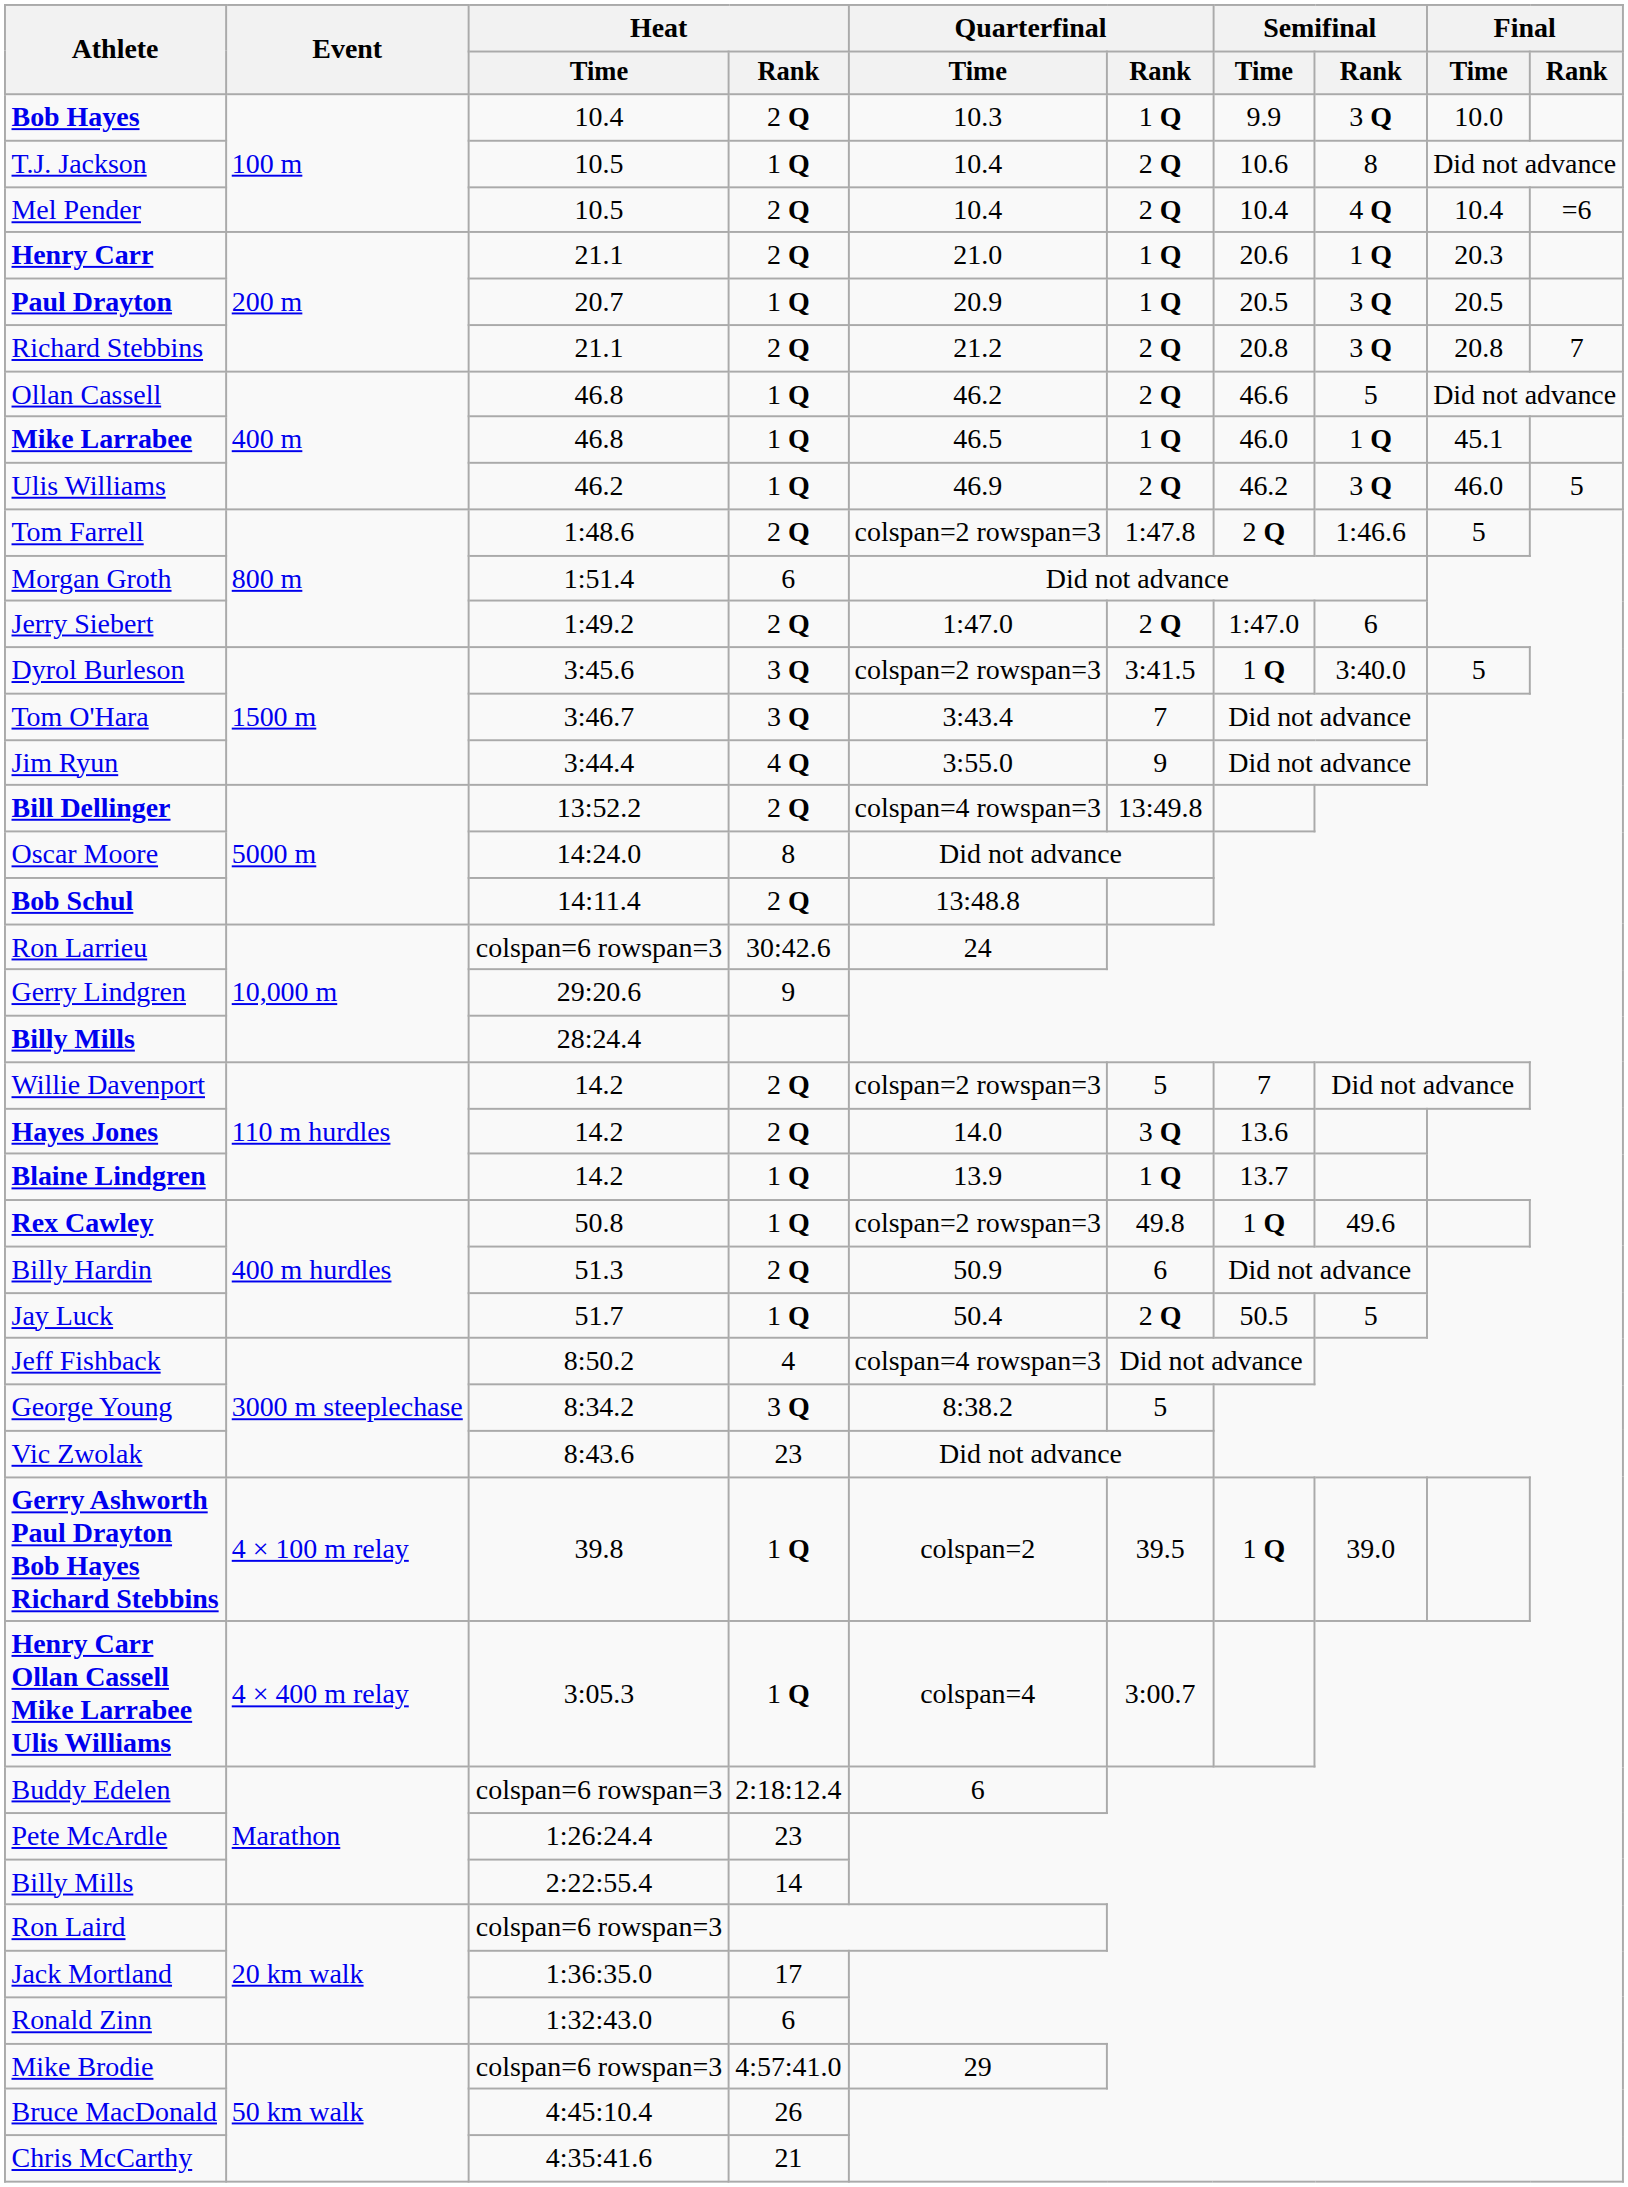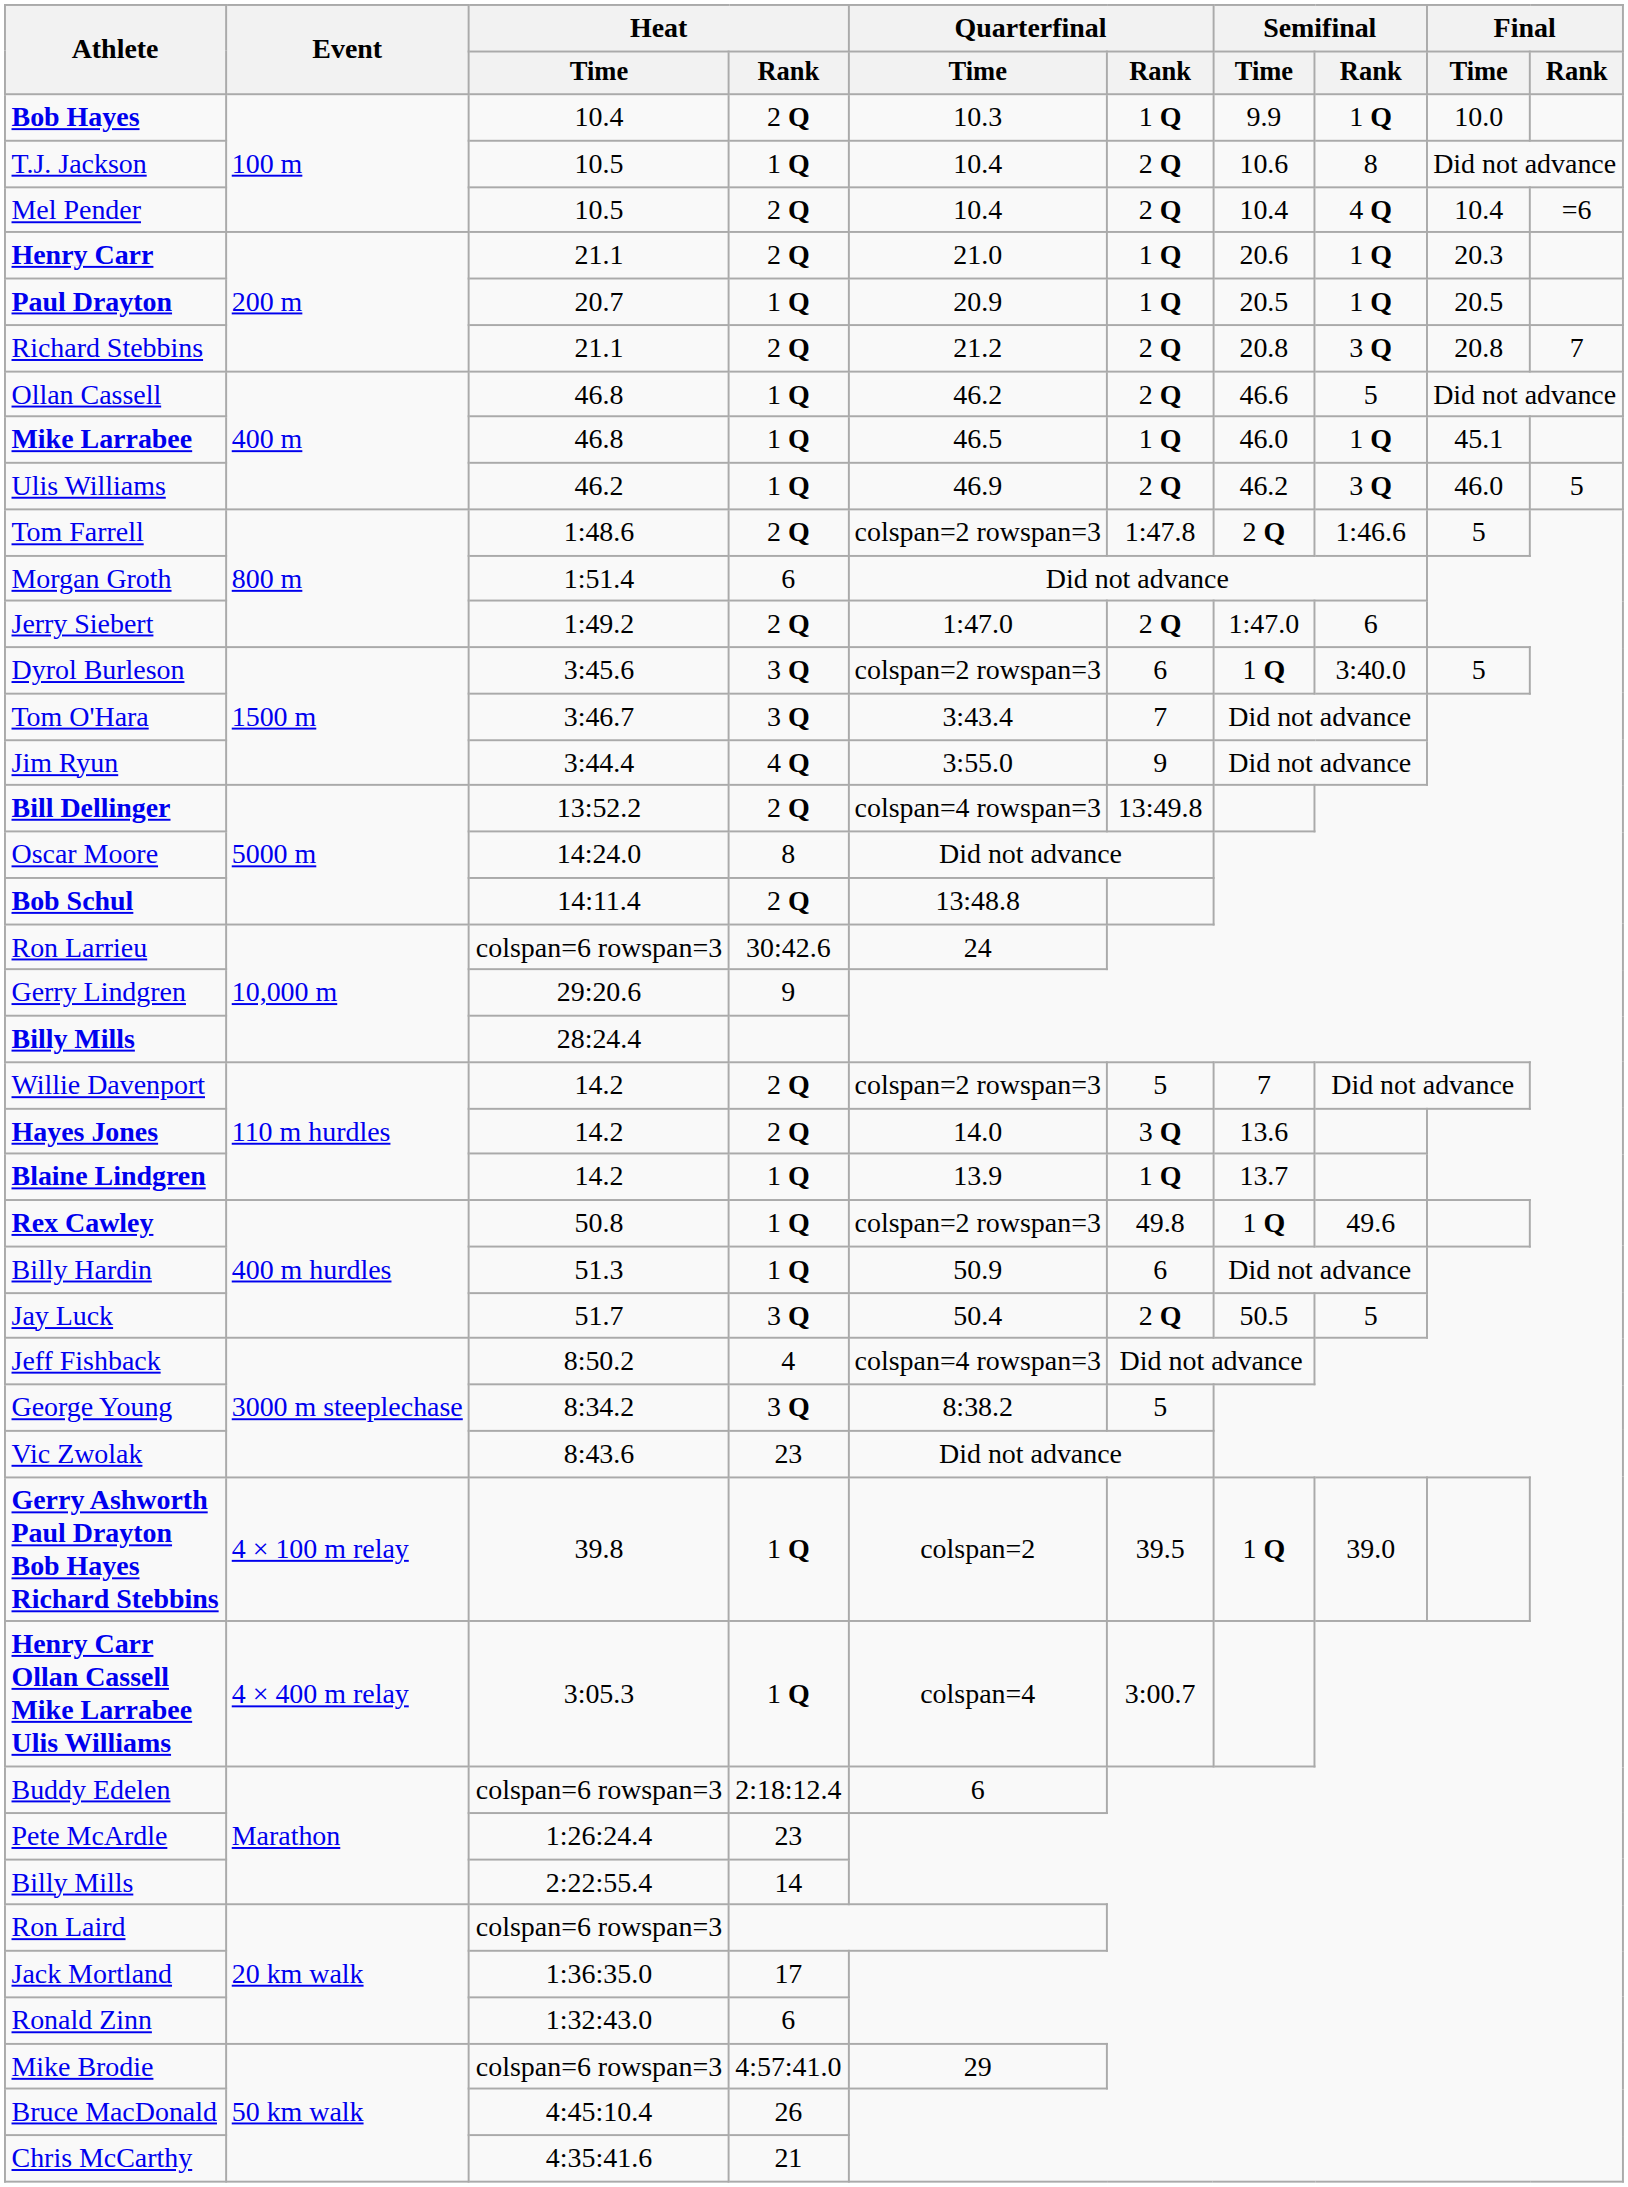(1371, 117) 3 Q -> (1371, 117) 1 Q
(1371, 301) 3 Q -> (1371, 301) 1 Q
(1160, 670) 3:41.5 -> (1160, 670) 6
(788, 1269) 2 Q -> (788, 1269) 1 Q
(788, 1315) 1 Q -> (788, 1315) 3 Q
